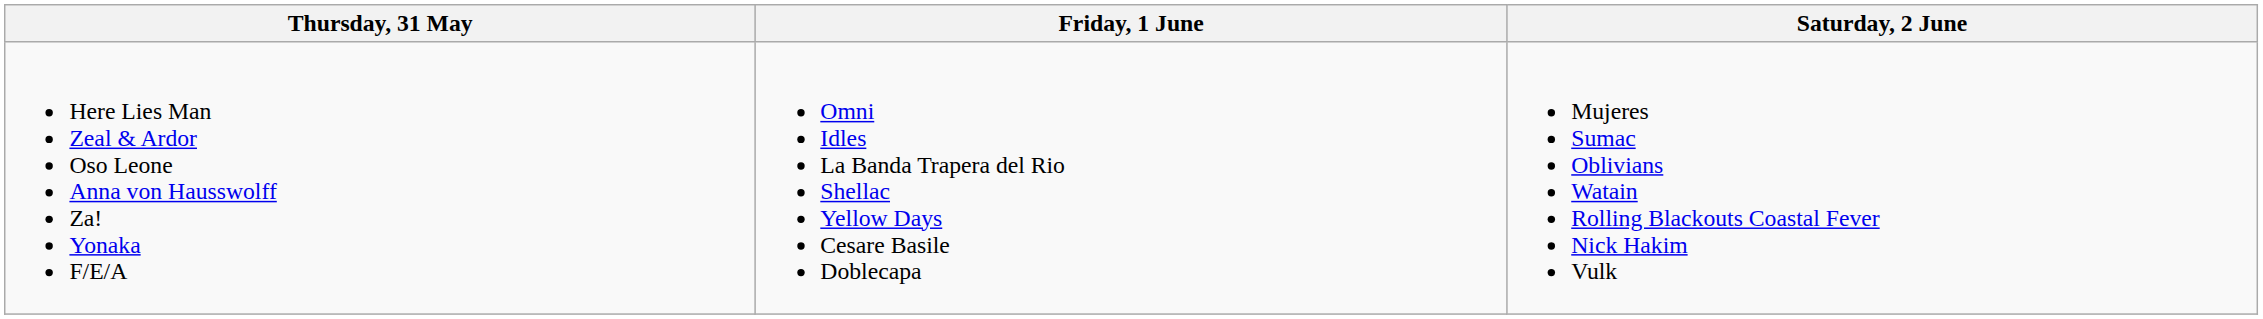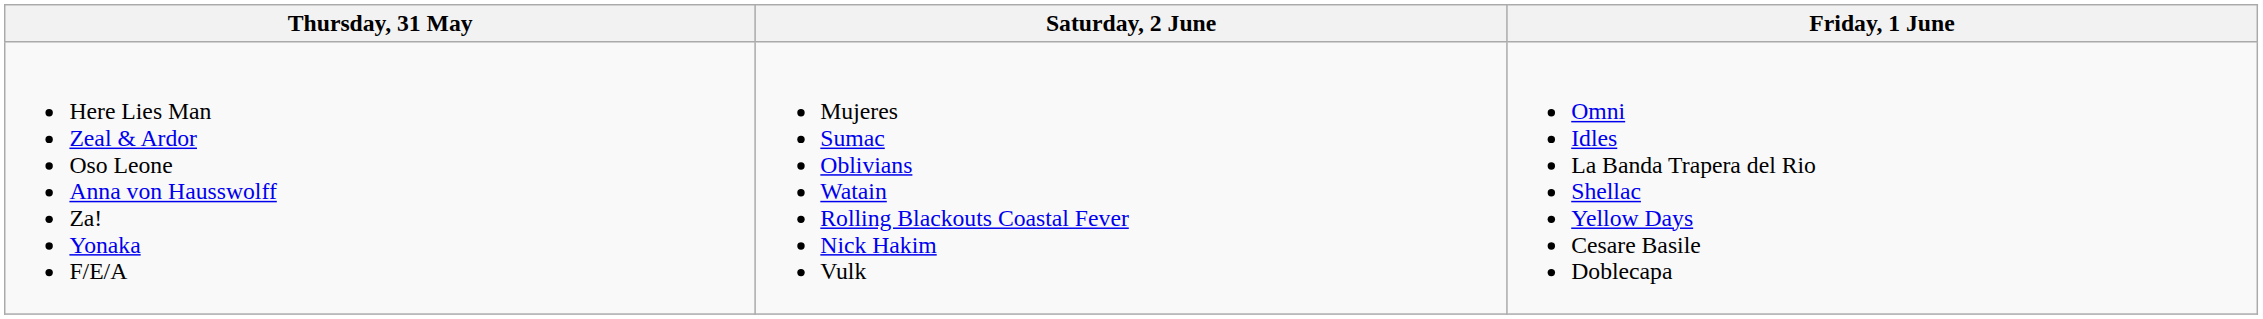columns swapped: (1131, 23) <-> (1882, 23)
